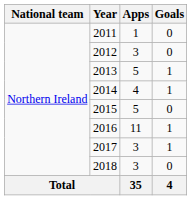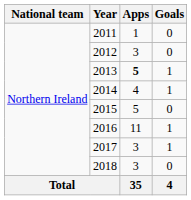(136, 71) normal -> (136, 71) bold
